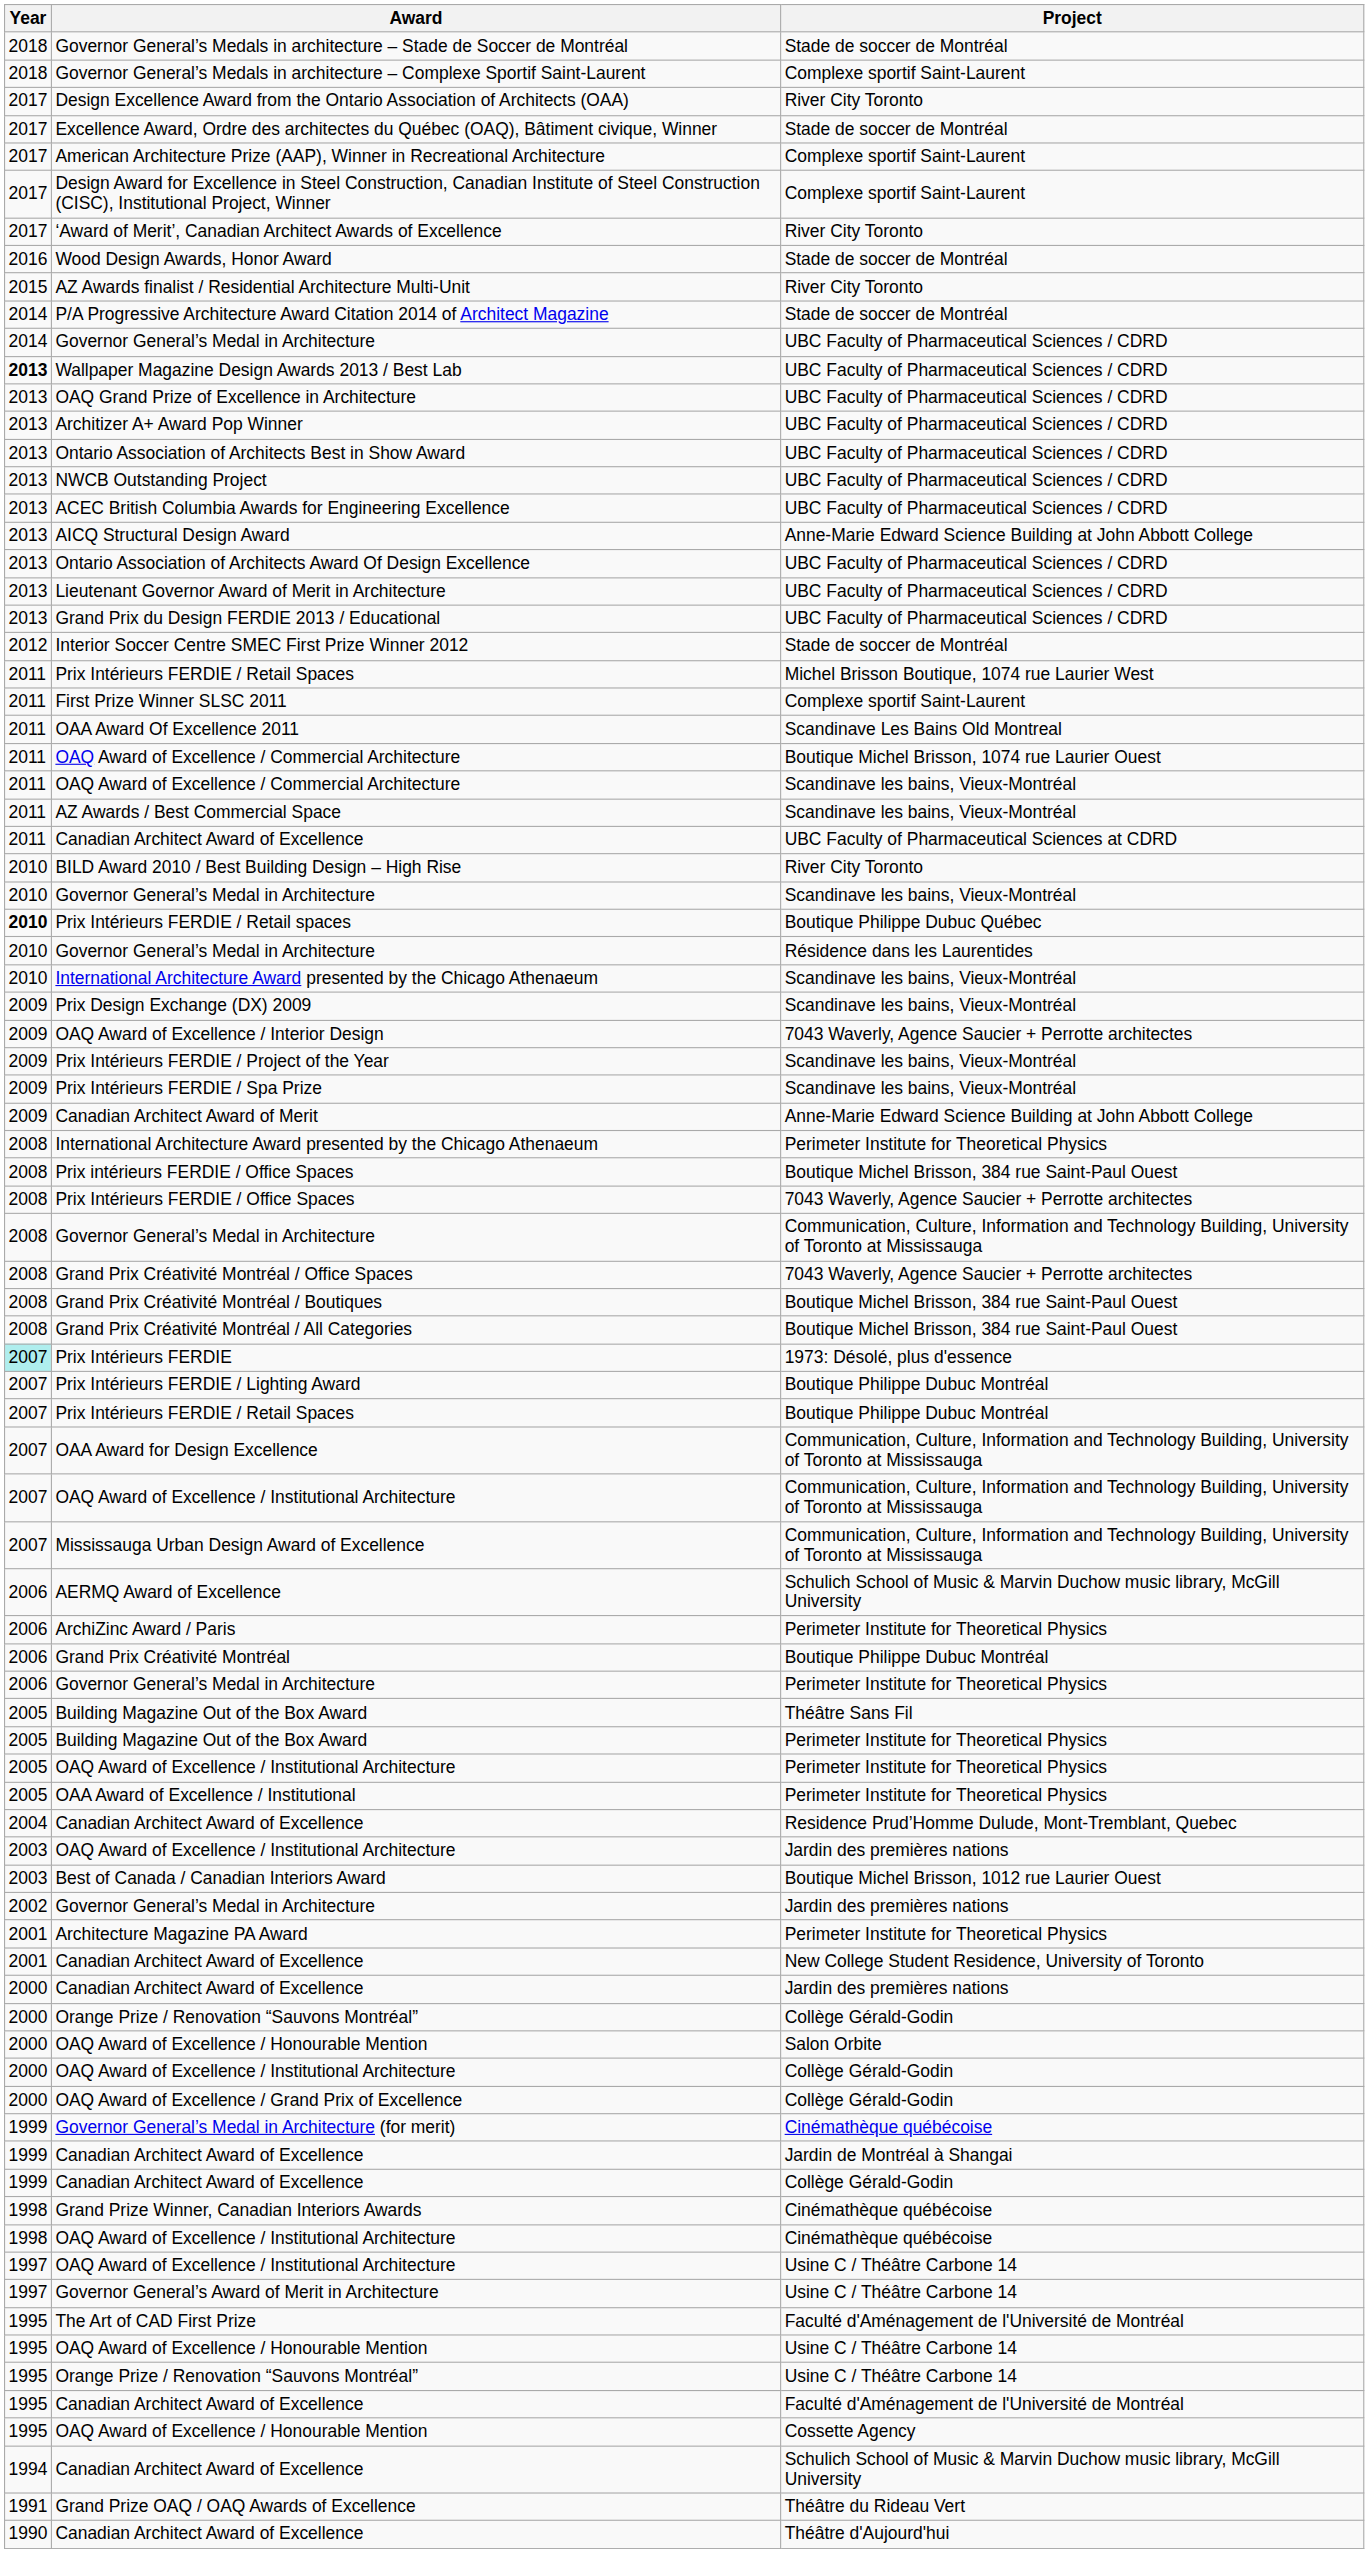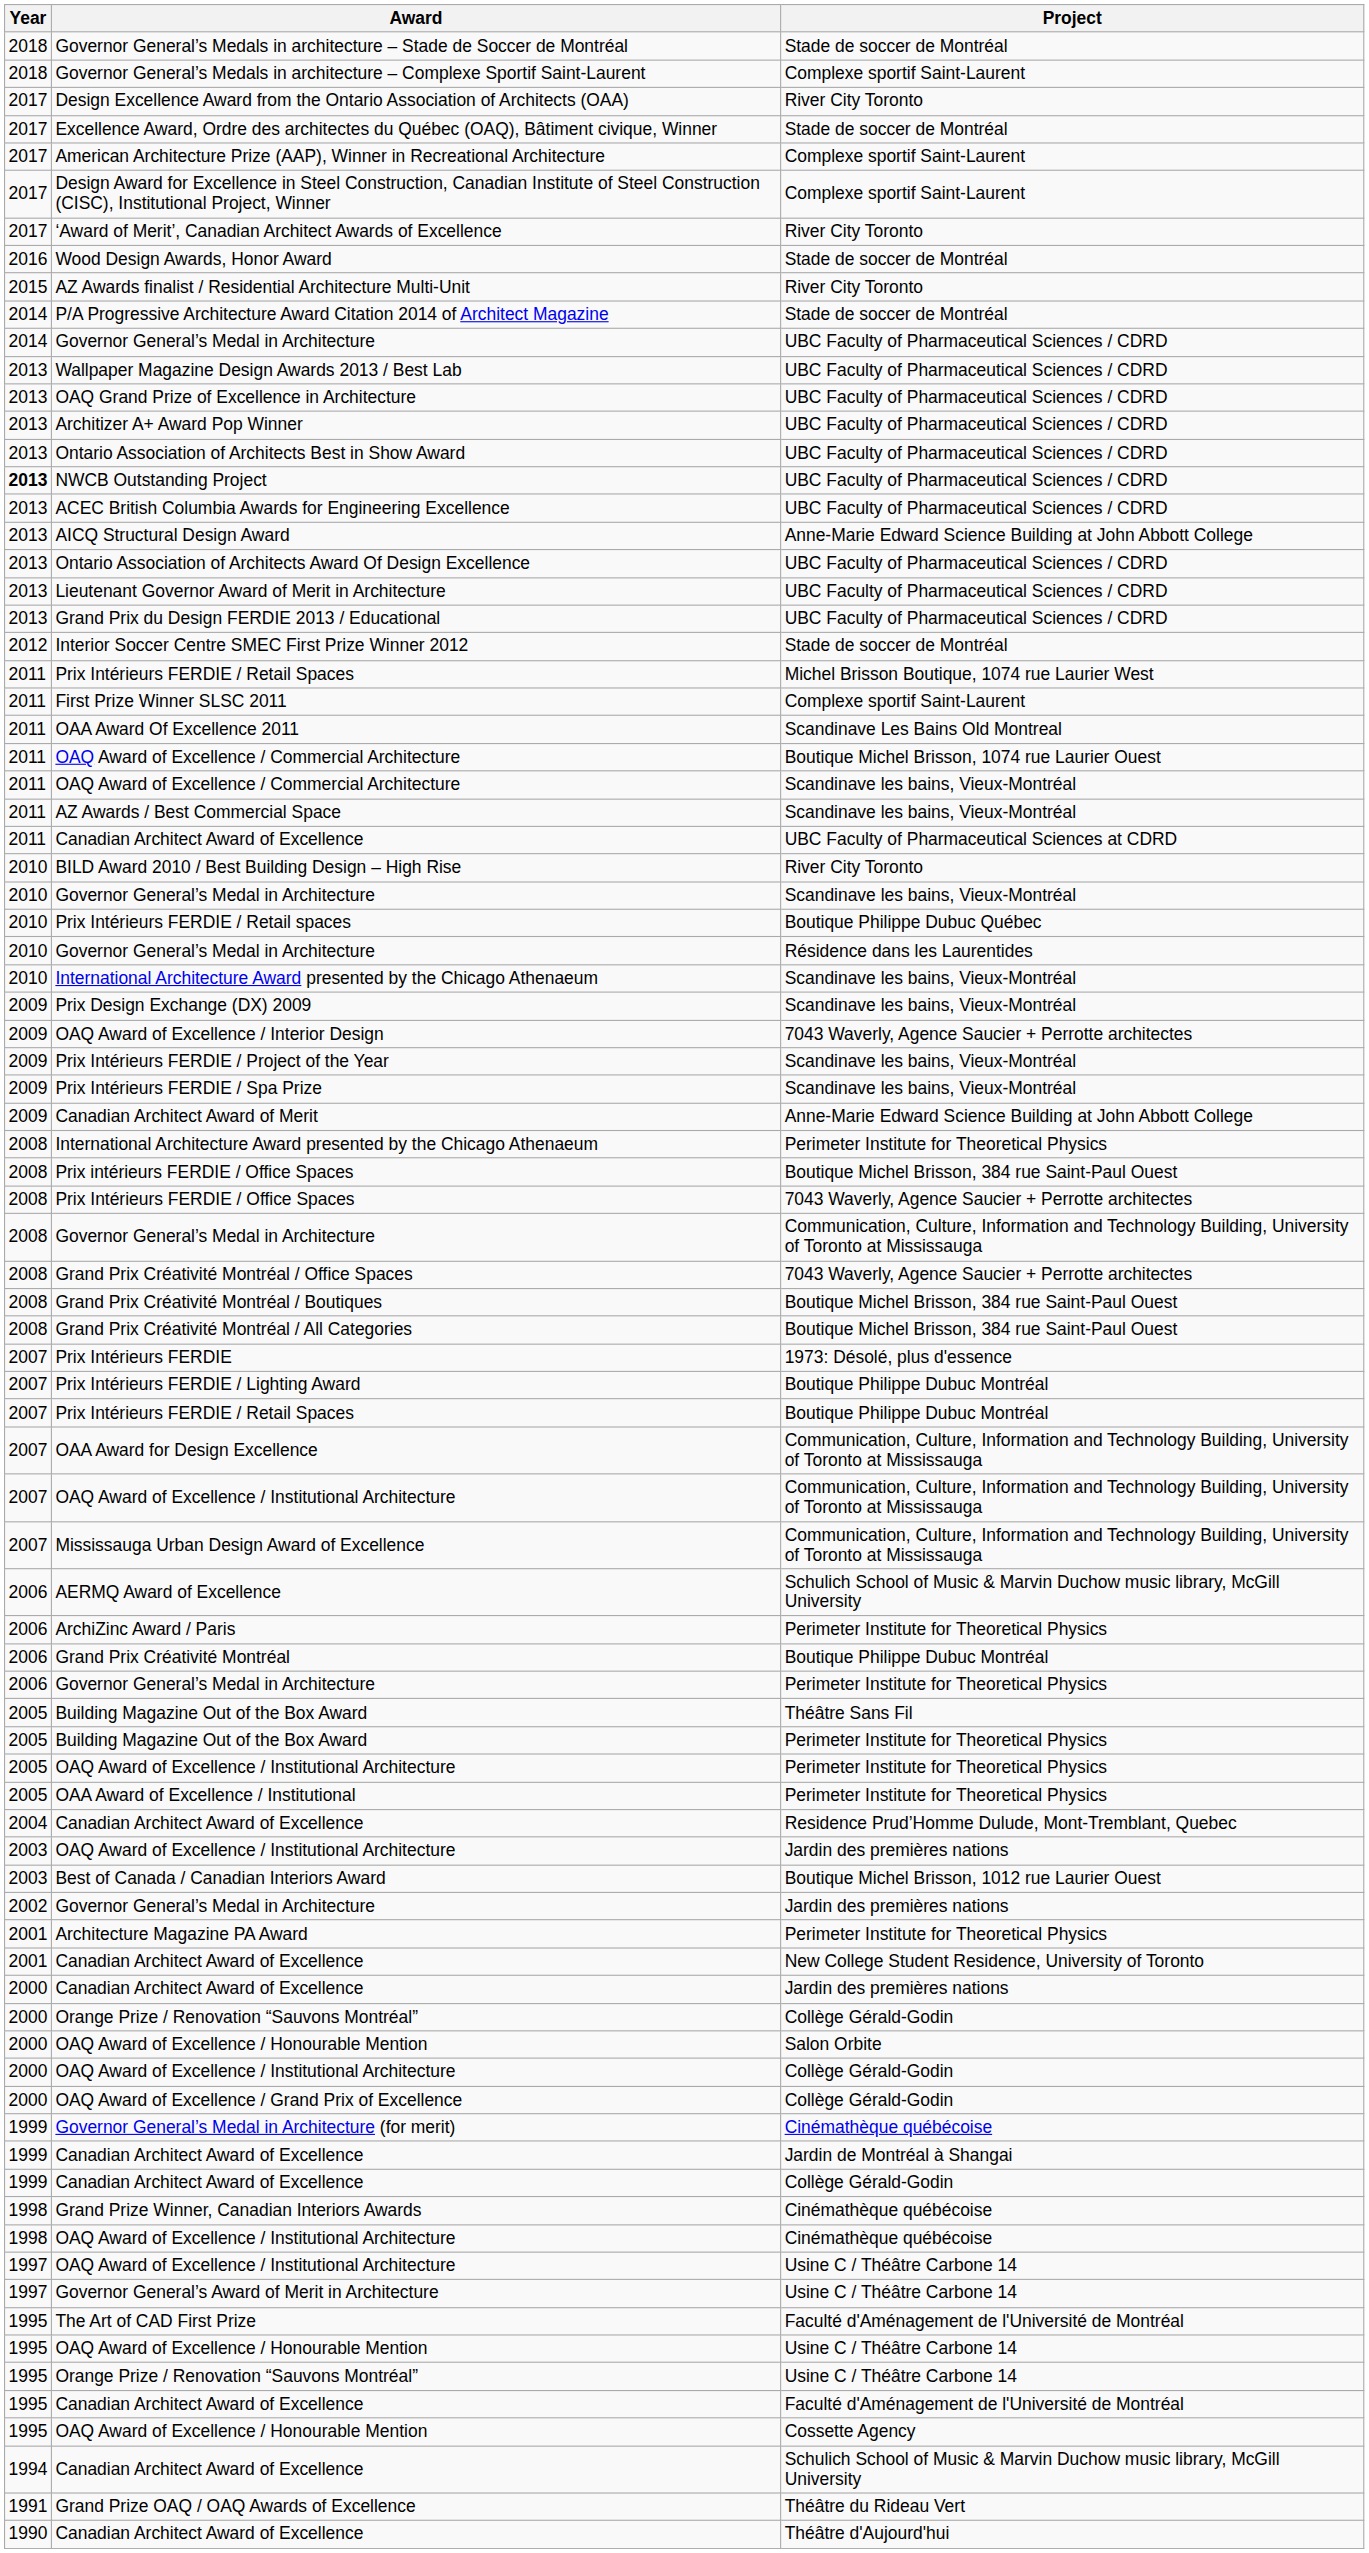(28, 369) bold -> (28, 369) normal
(28, 480) normal -> (28, 480) bold
(28, 923) bold -> (28, 923) normal
(28, 1357) paleturquoise background -> (28, 1357) no background
